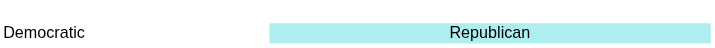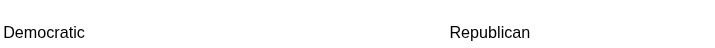(490, 33) paleturquoise background -> (490, 33) no background
